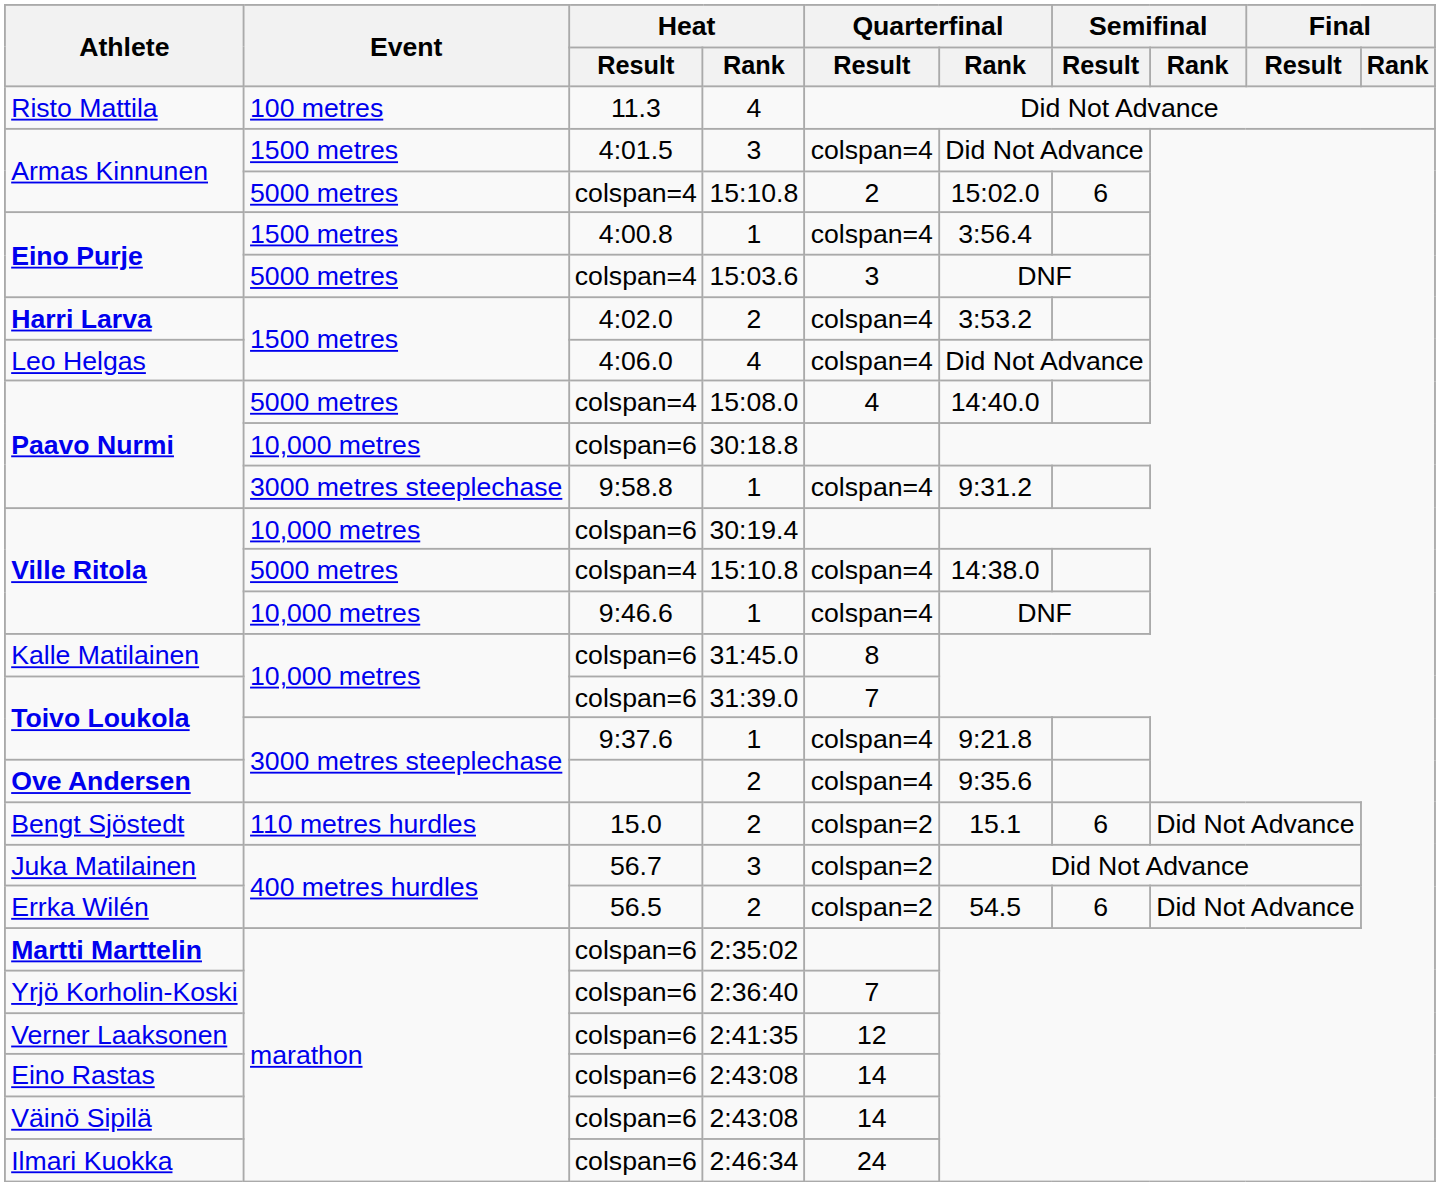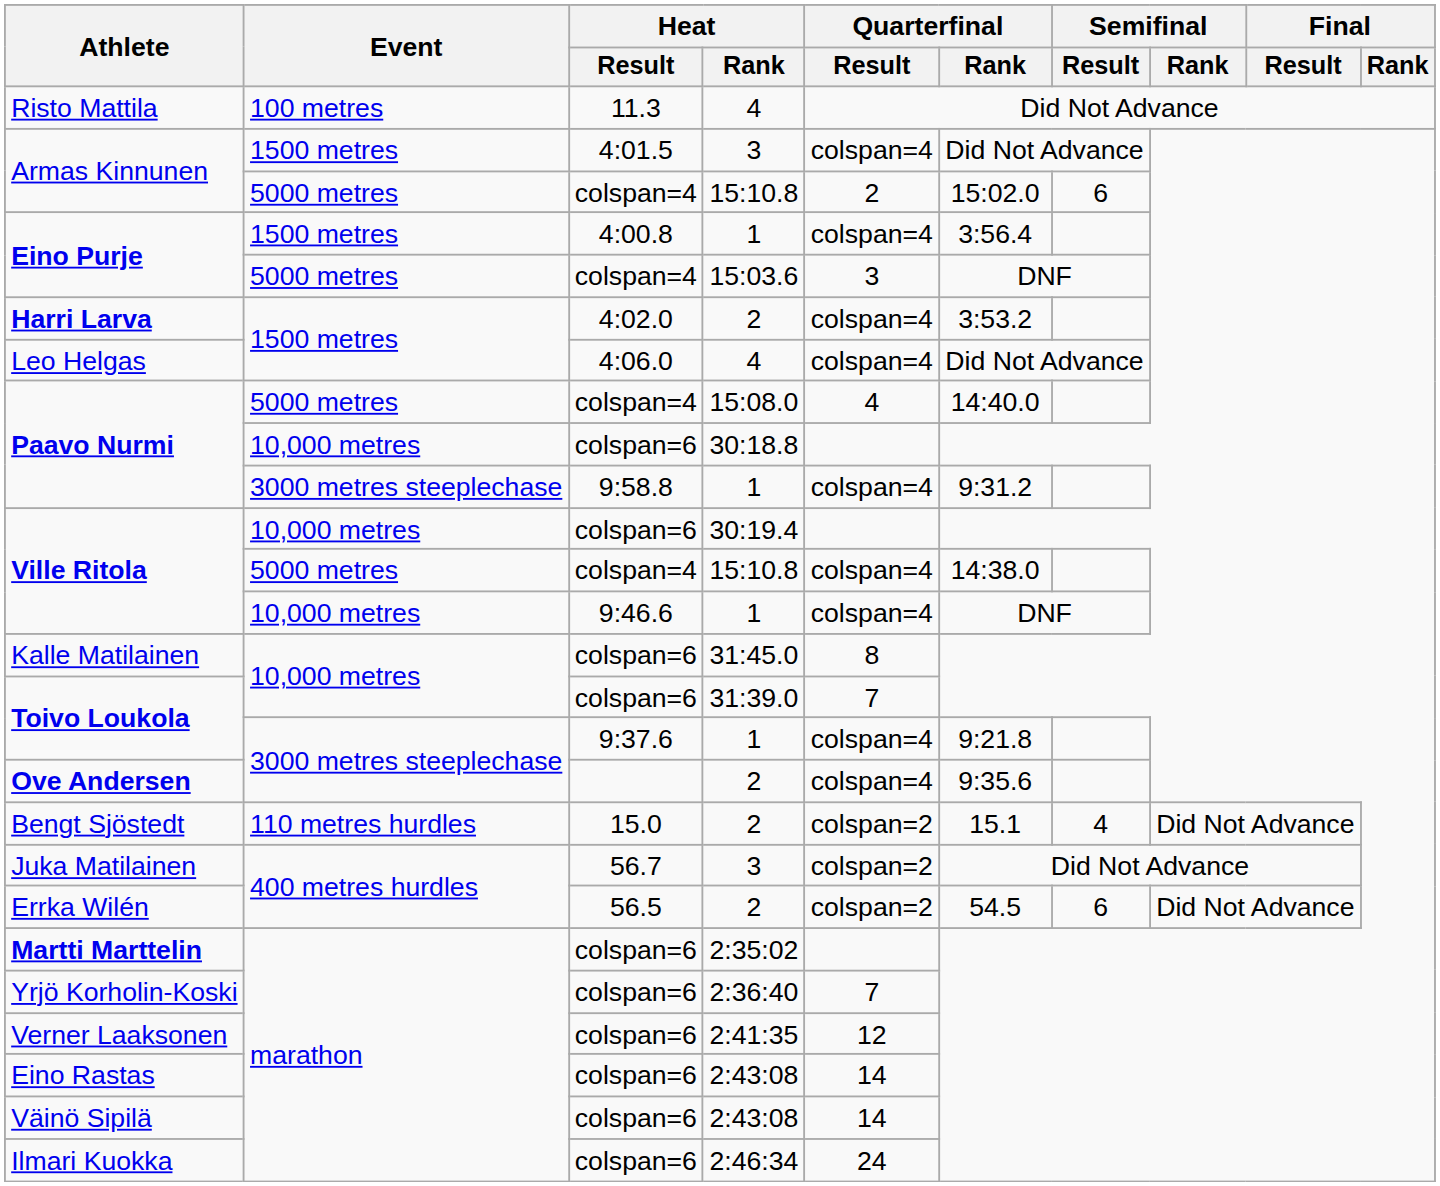(1101, 824) 6 -> (1101, 824) 4
